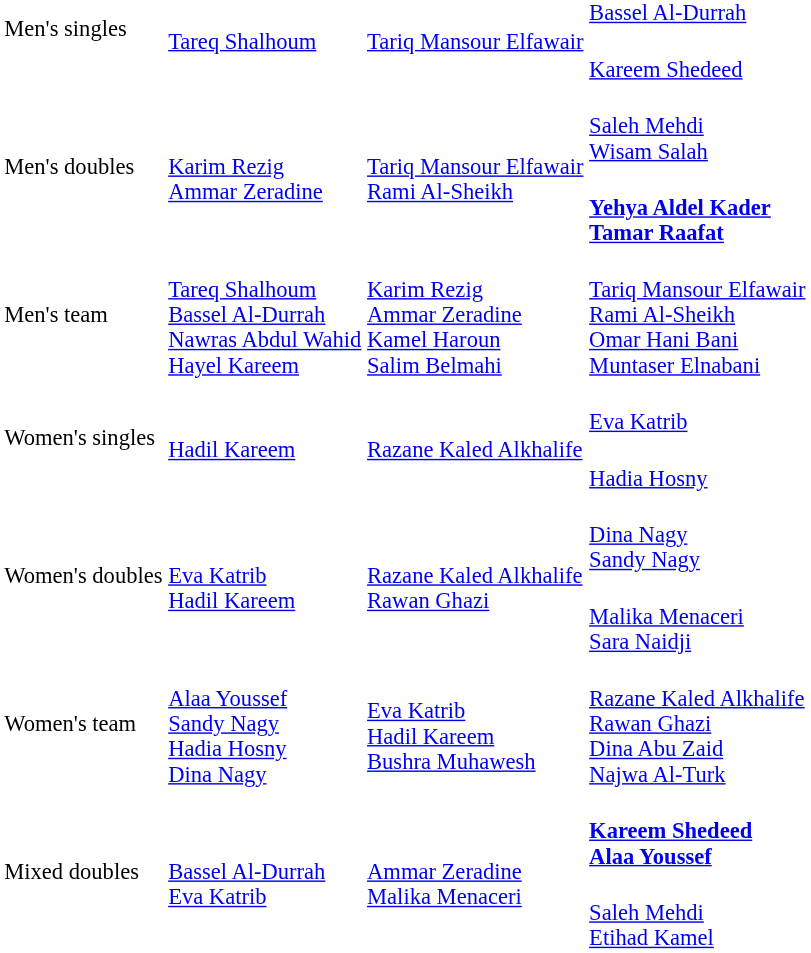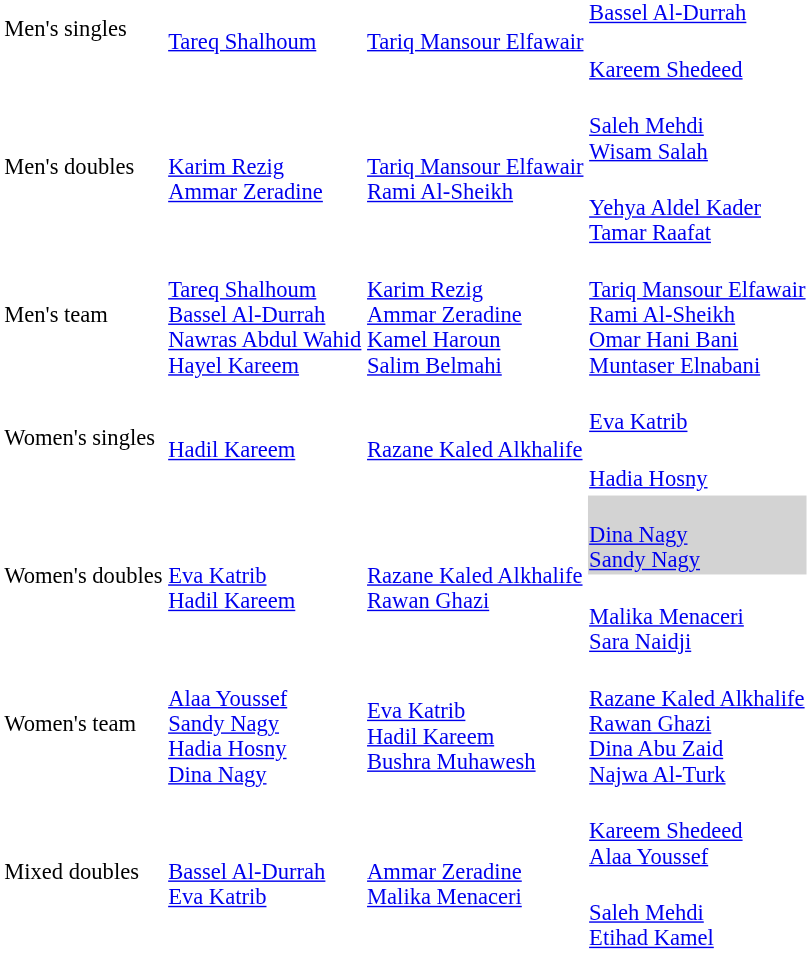(680, 220) bold -> (675, 220) normal
(645, 547) no background -> (645, 547) lightgrey background
(671, 843) bold -> (666, 843) normal
